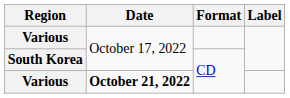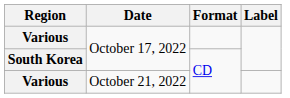(140, 81) bold -> (138, 81) normal
